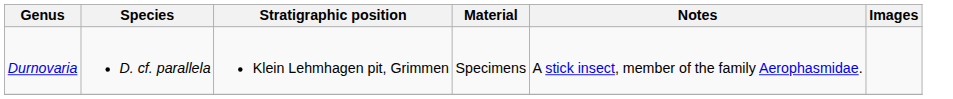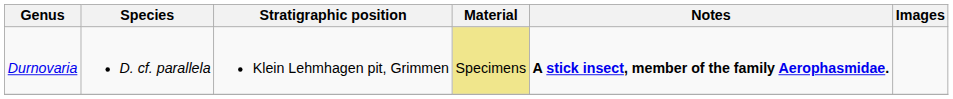(491, 68) no background -> (491, 68) khaki background
(698, 68) normal -> (711, 68) bold
